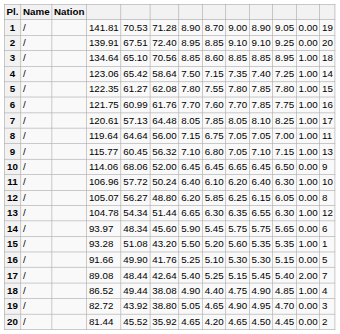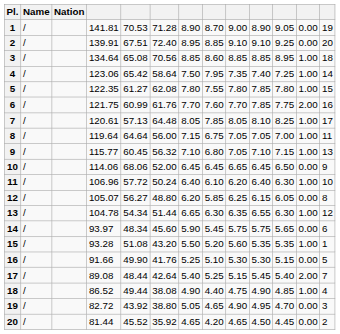(135, 58) 65.10 -> (135, 58) 65.08
(214, 74) 7.15 -> (214, 74) 7.95
(308, 105) 1.00 -> (308, 105) 2.00
